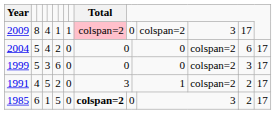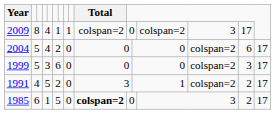(101, 30) pink background -> (101, 30) no background
